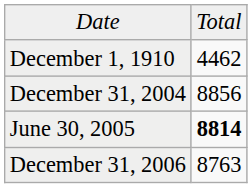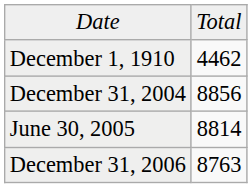(219, 128) bold -> (219, 128) normal
